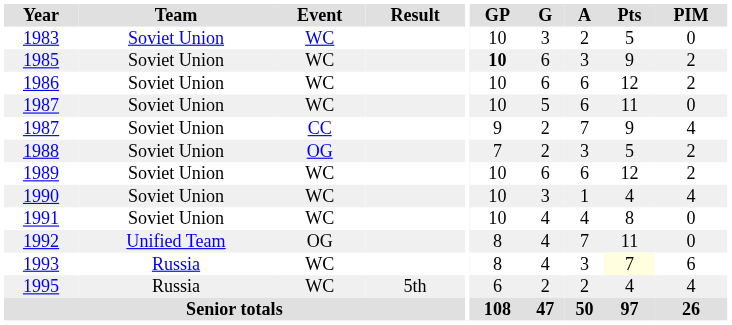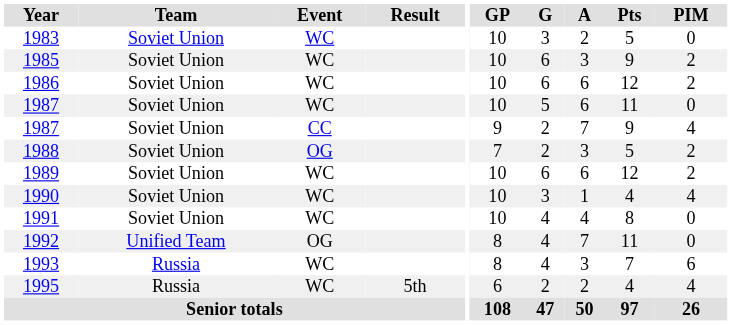(497, 60) bold -> (497, 60) normal
(630, 263) lightyellow background -> (630, 263) no background
